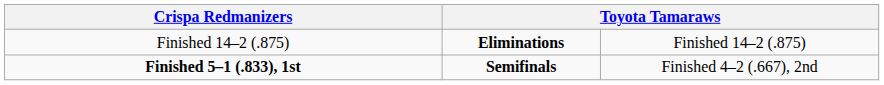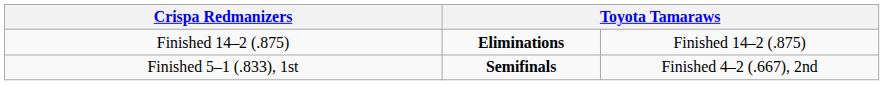(223, 67) bold -> (223, 67) normal
